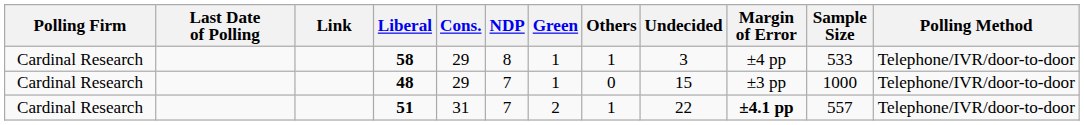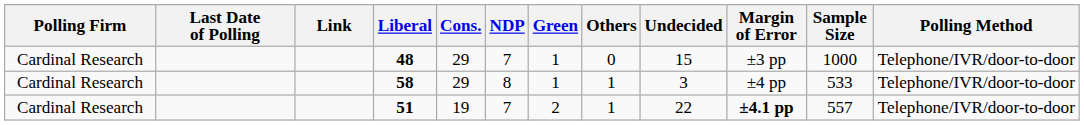rows swapped: (405, 59) <-> (405, 83)
(461, 108) 31 -> (461, 108) 19
